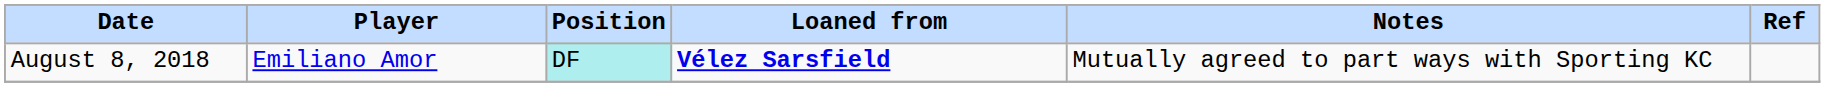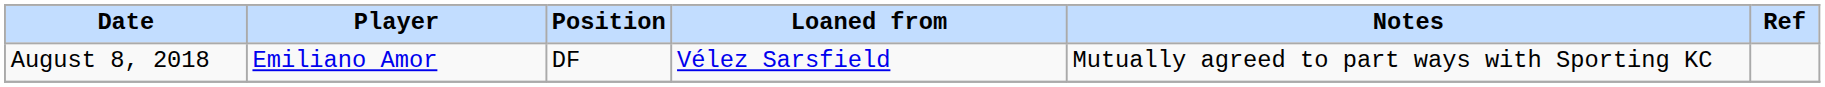(566, 63) paleturquoise background -> (566, 63) no background
(784, 63) bold -> (784, 63) normal
